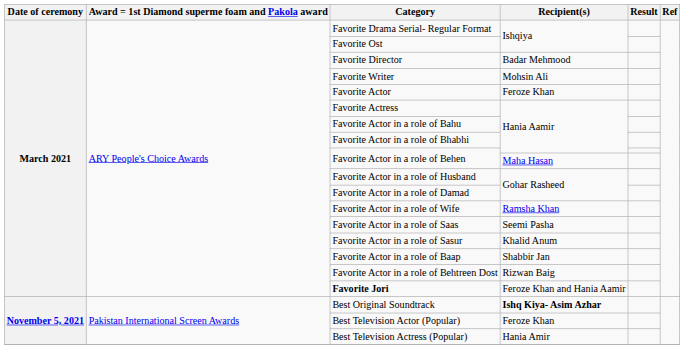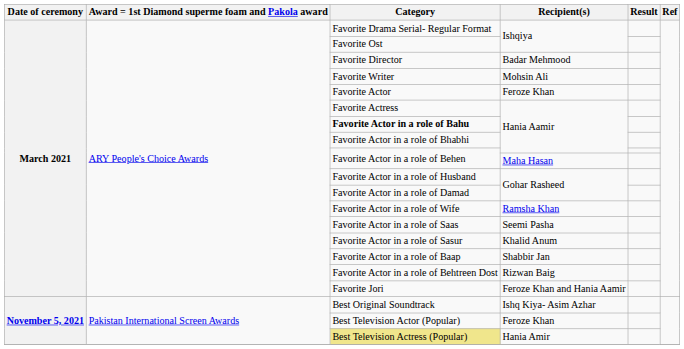(397, 124) normal -> (401, 124) bold
(361, 288) bold -> (358, 288) normal
(552, 304) bold -> (549, 304) normal
(400, 336) no background -> (400, 336) khaki background
